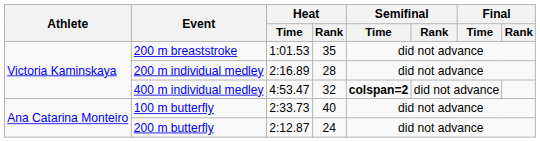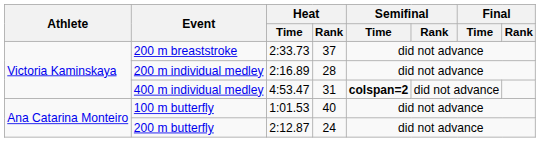(289, 52) 1:01.53 -> (289, 52) 2:33.73
(329, 52) 35 -> (329, 52) 37
(329, 90) 32 -> (329, 90) 31
(289, 109) 2:33.73 -> (289, 109) 1:01.53
